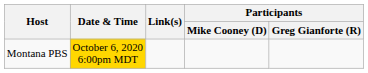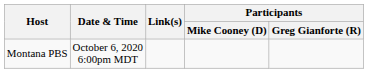(108, 53) gold background -> (108, 53) no background
